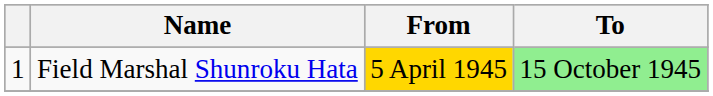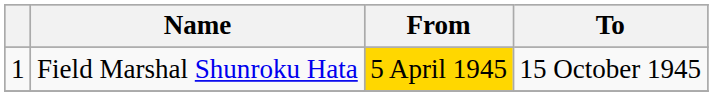(610, 68) lightgreen background -> (610, 68) no background
